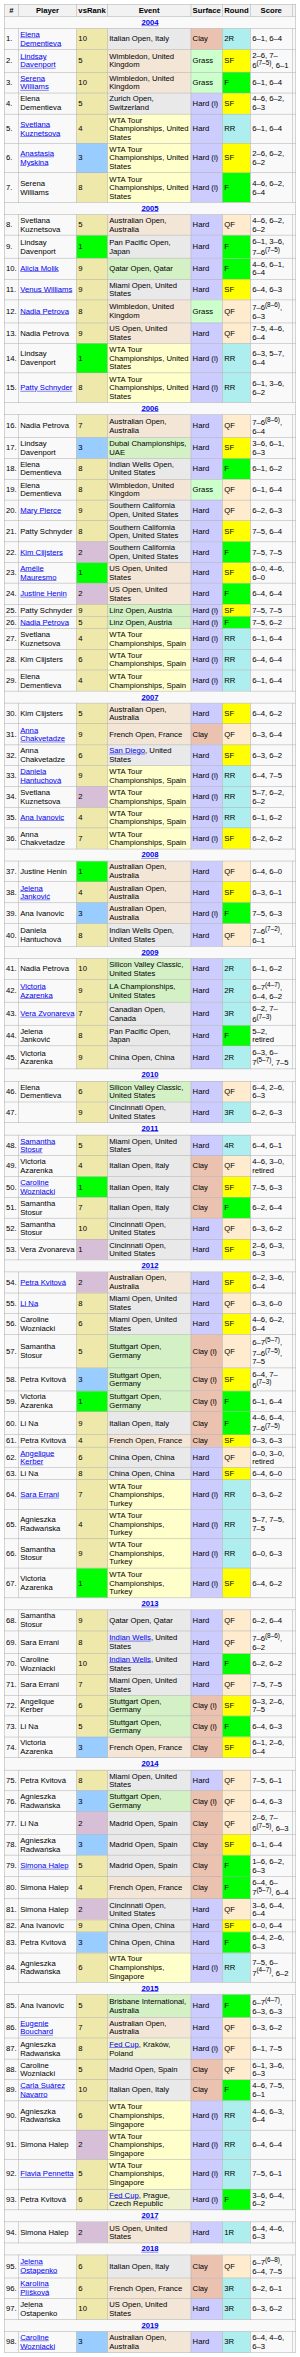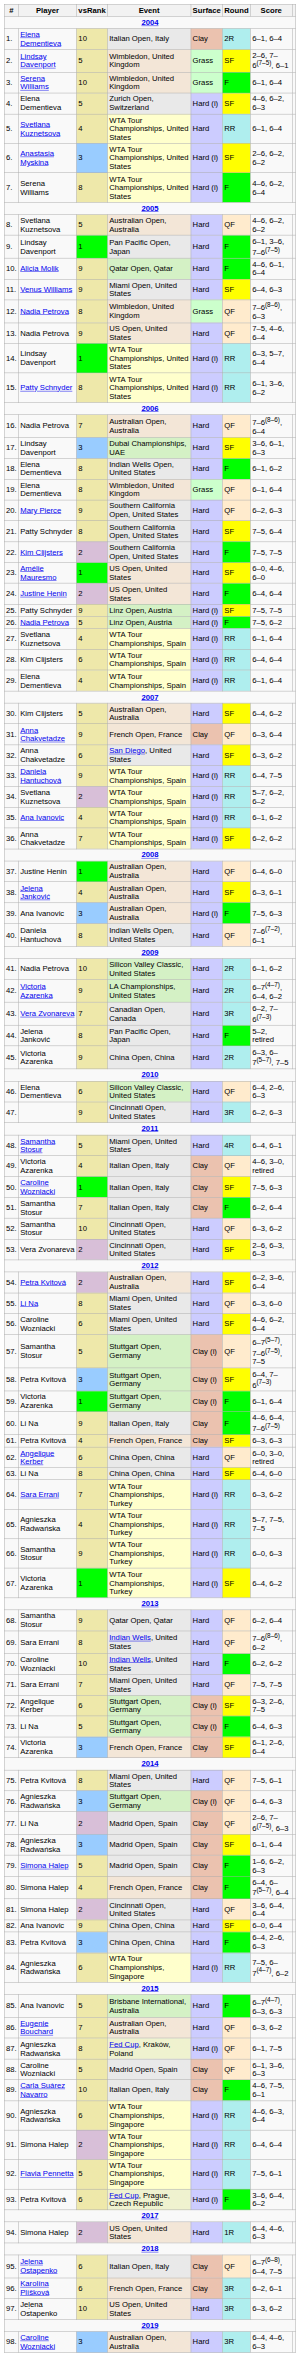(80, 1249) 1 -> (80, 1249) 2
